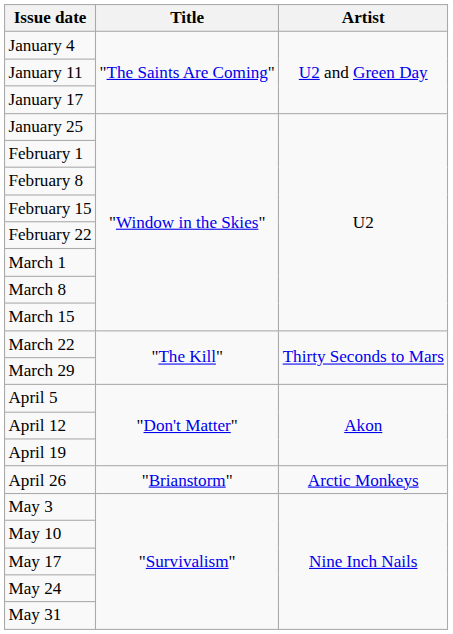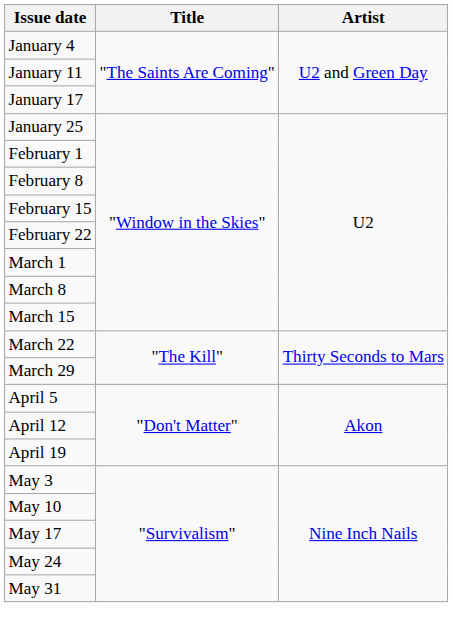- row: (37, 479)
